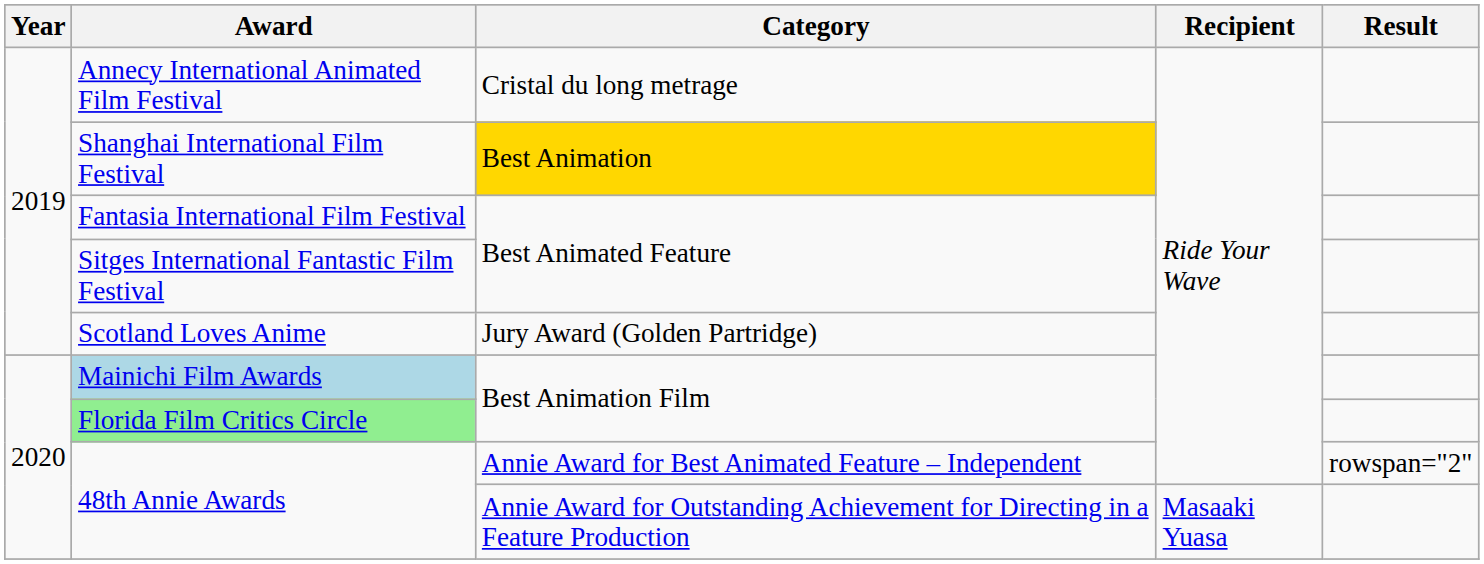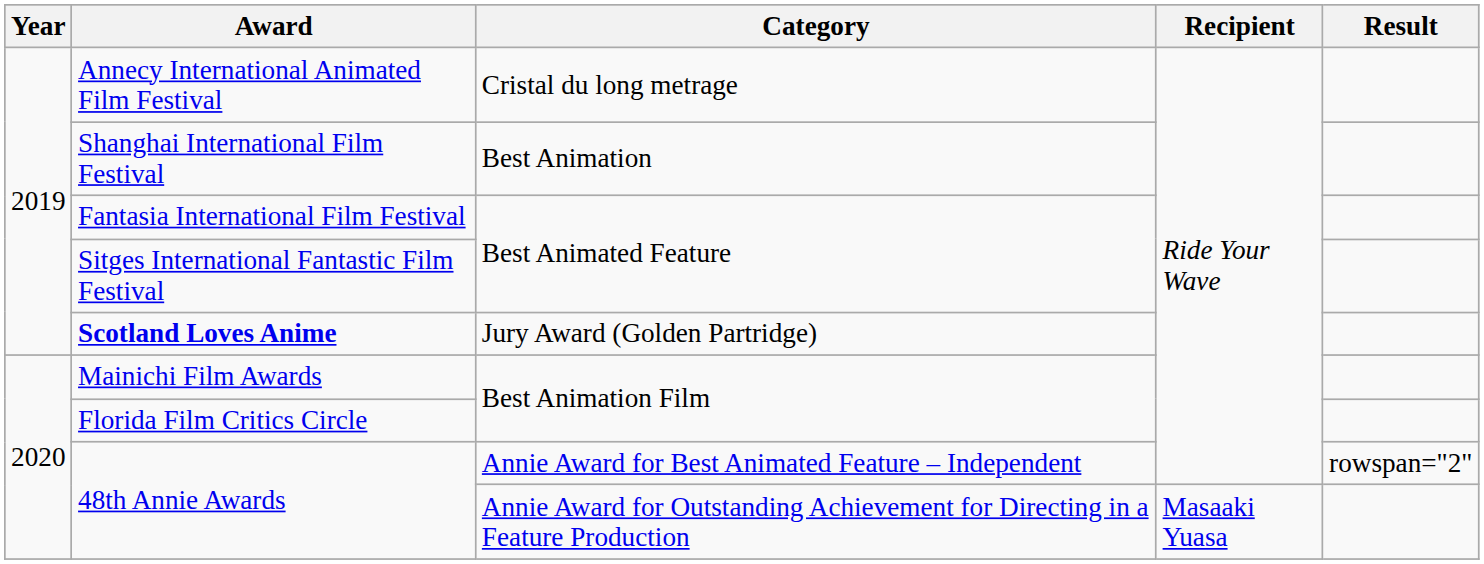(567, 158) gold background -> (567, 158) no background
(202, 333) normal -> (207, 333) bold
(200, 376) lightblue background -> (200, 376) no background
(223, 419) lightgreen background -> (223, 419) no background
